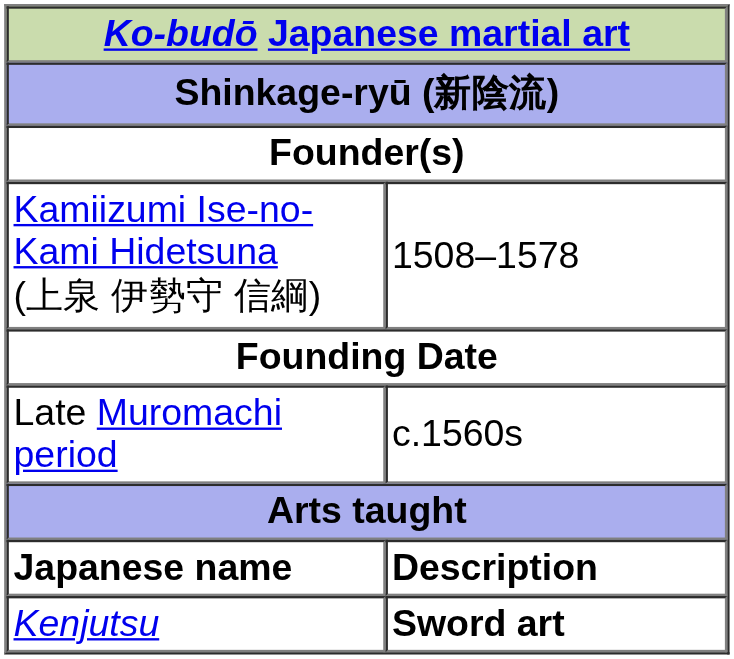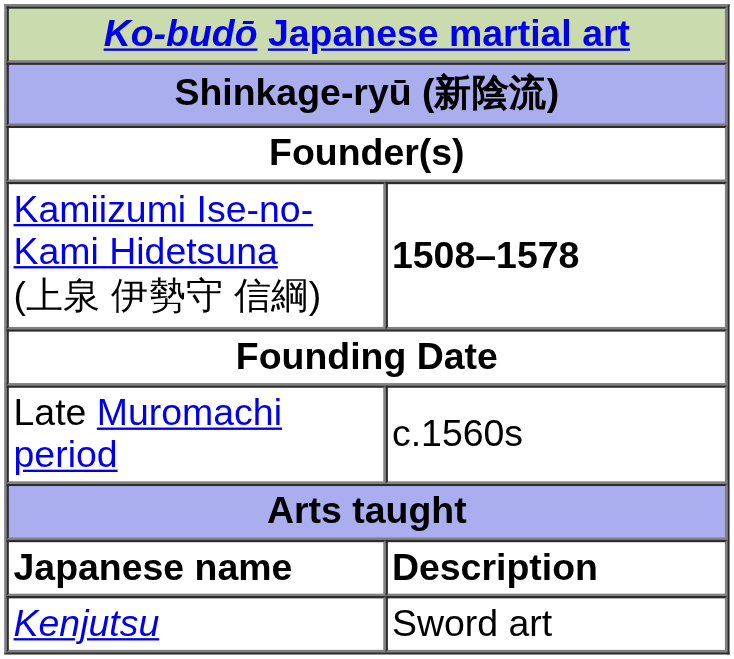(486, 254) normal -> (486, 254) bold
(478, 623) bold -> (472, 623) normal
